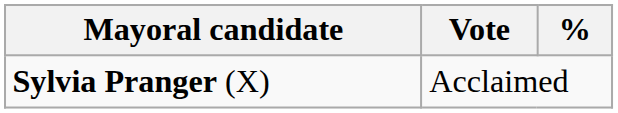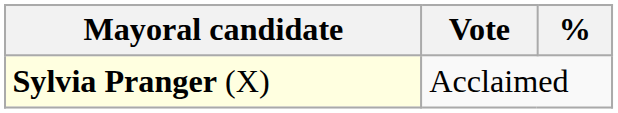(141, 81) no background -> (141, 81) lightyellow background
